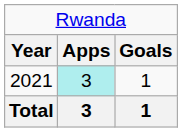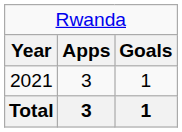(86, 80) paleturquoise background -> (86, 80) no background
